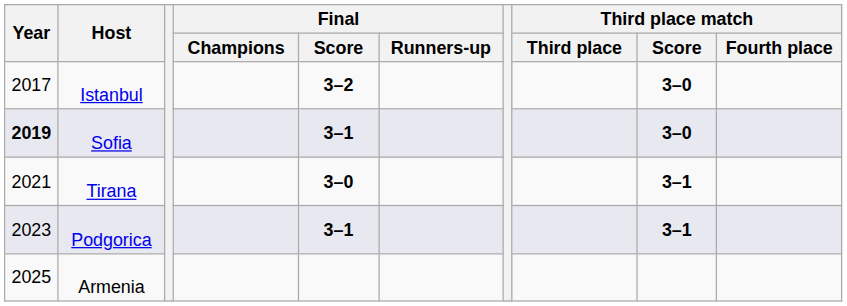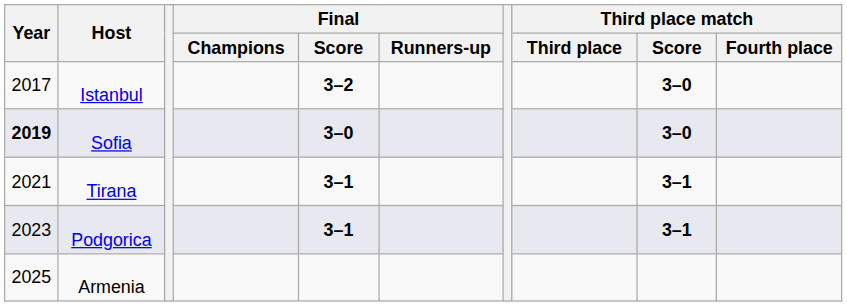(338, 134) 3–1 -> (338, 134) 3–0
(338, 182) 3–0 -> (338, 182) 3–1
